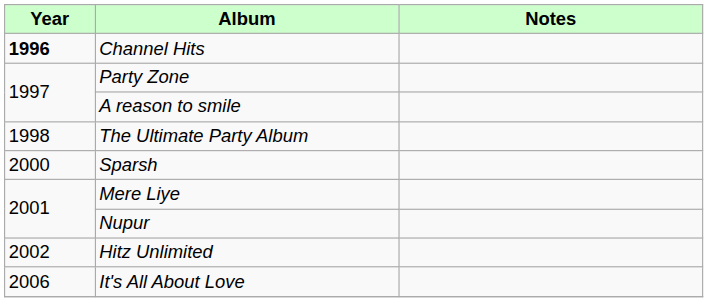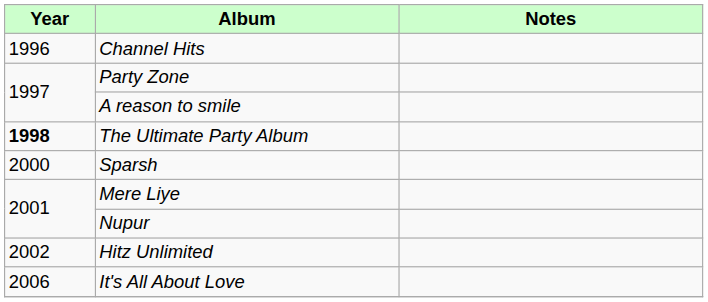(29, 48) bold -> (29, 48) normal
(29, 135) normal -> (29, 135) bold
